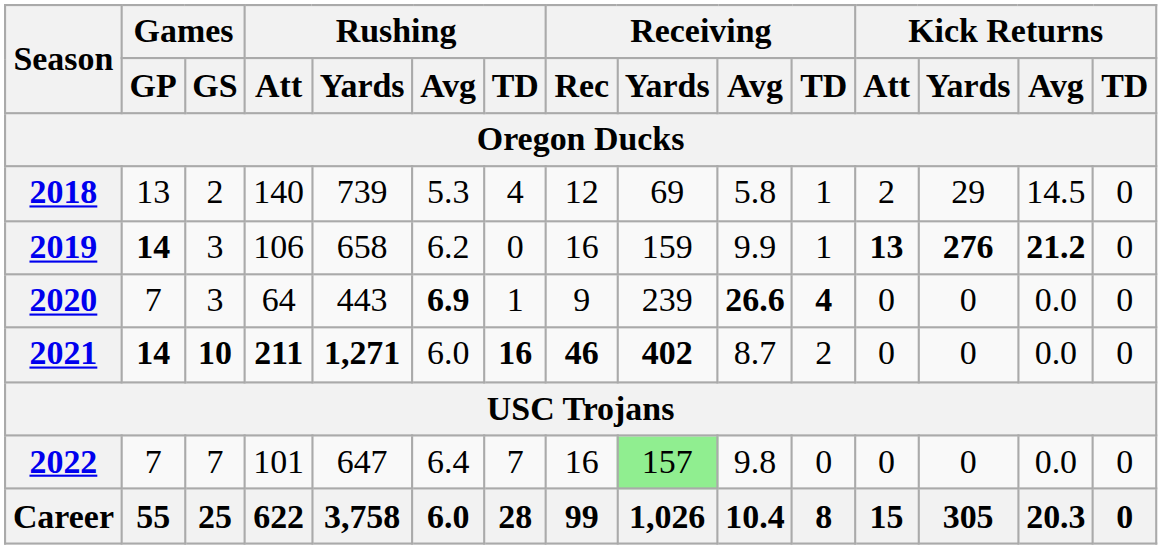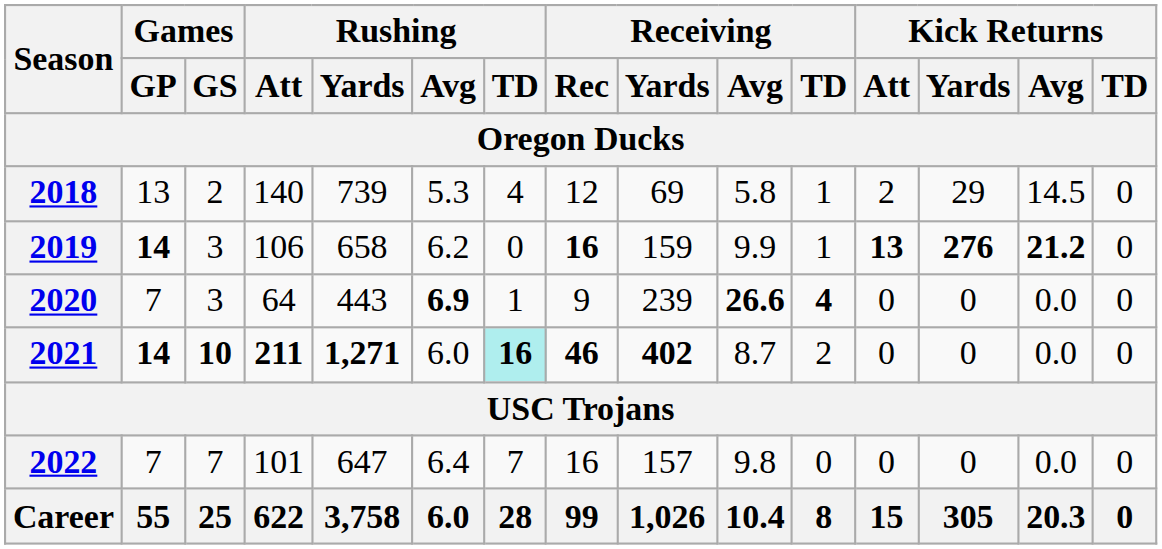(582, 246) normal -> (582, 246) bold
(515, 354) no background -> (515, 354) paleturquoise background
(667, 461) lightgreen background -> (667, 461) no background
